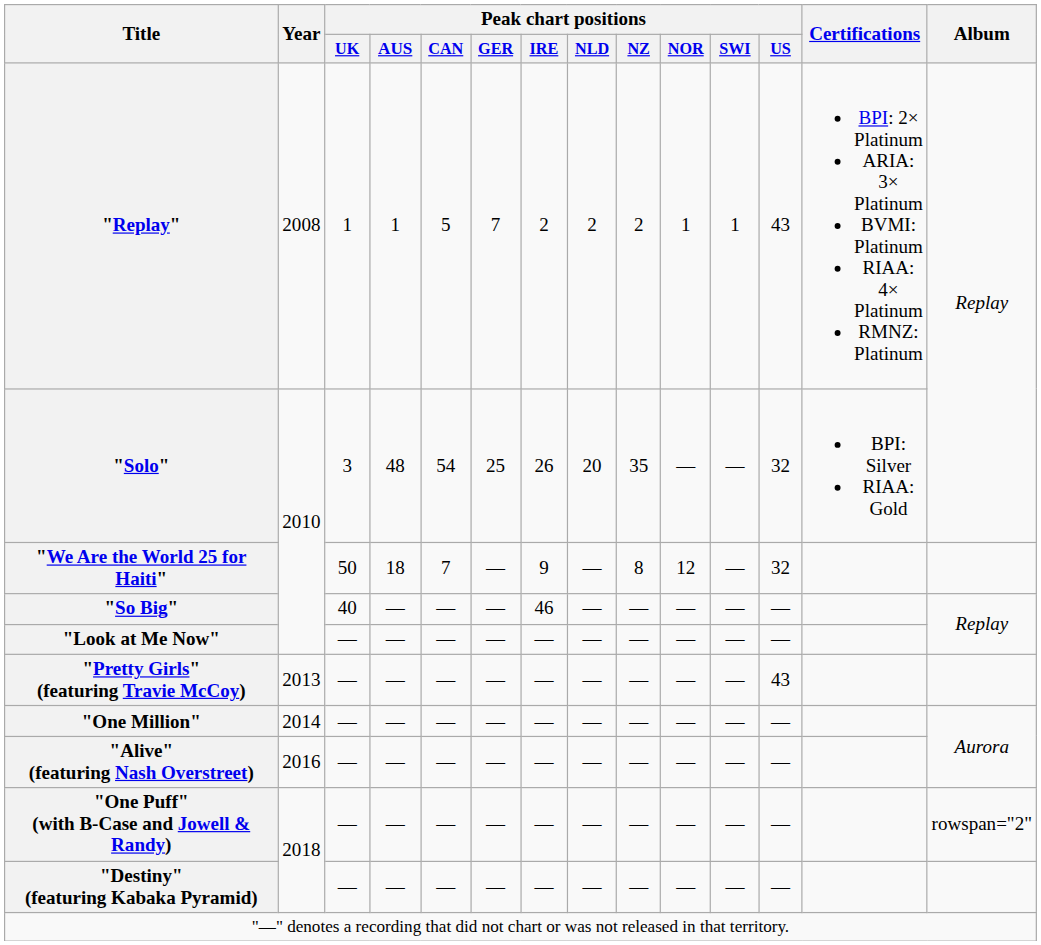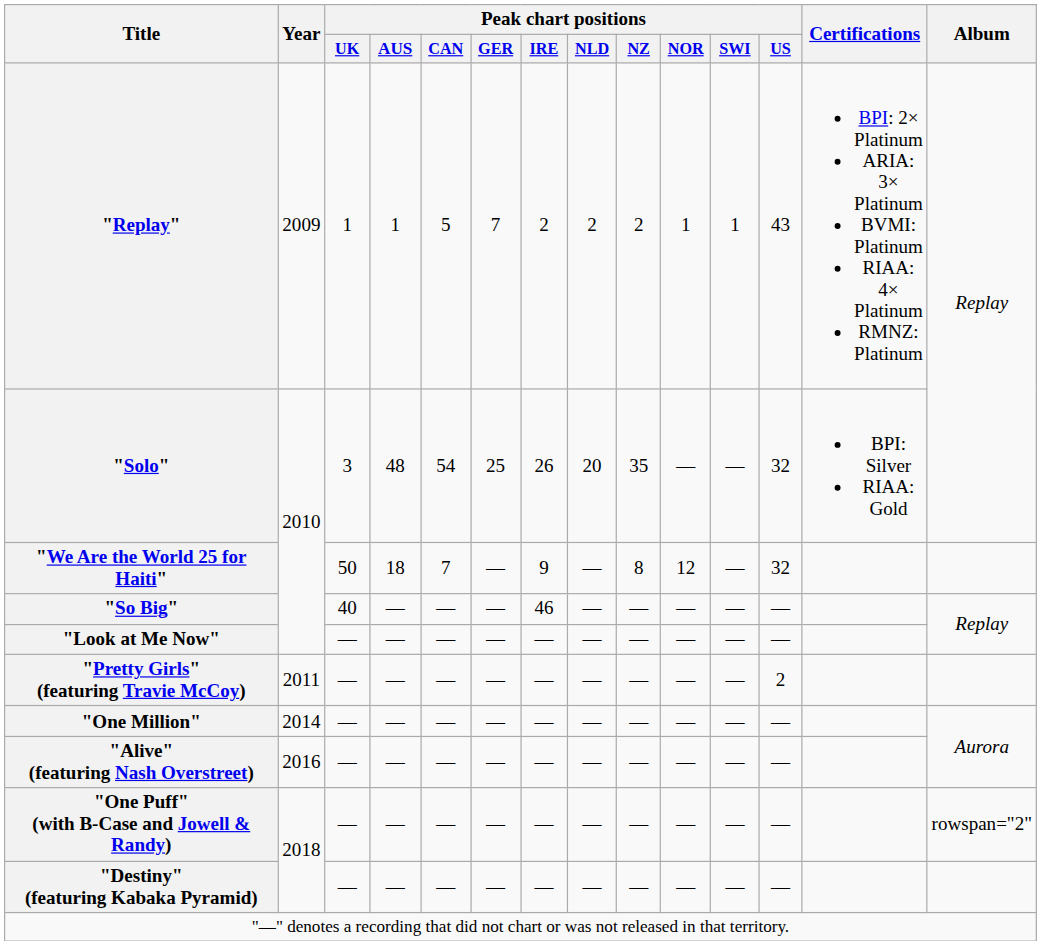(301, 225) 2008 -> (301, 225) 2009
(301, 680) 2013 -> (301, 680) 2011
(781, 680) 43 -> (781, 680) 2
